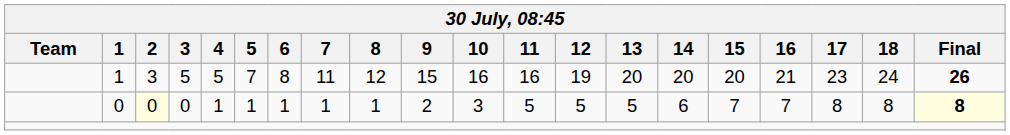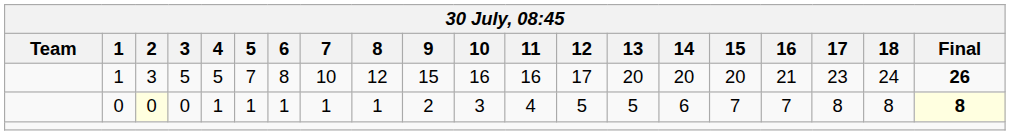(326, 77) 11 -> (326, 77) 10
(581, 77) 19 -> (582, 77) 17
(529, 106) 5 -> (531, 106) 4
